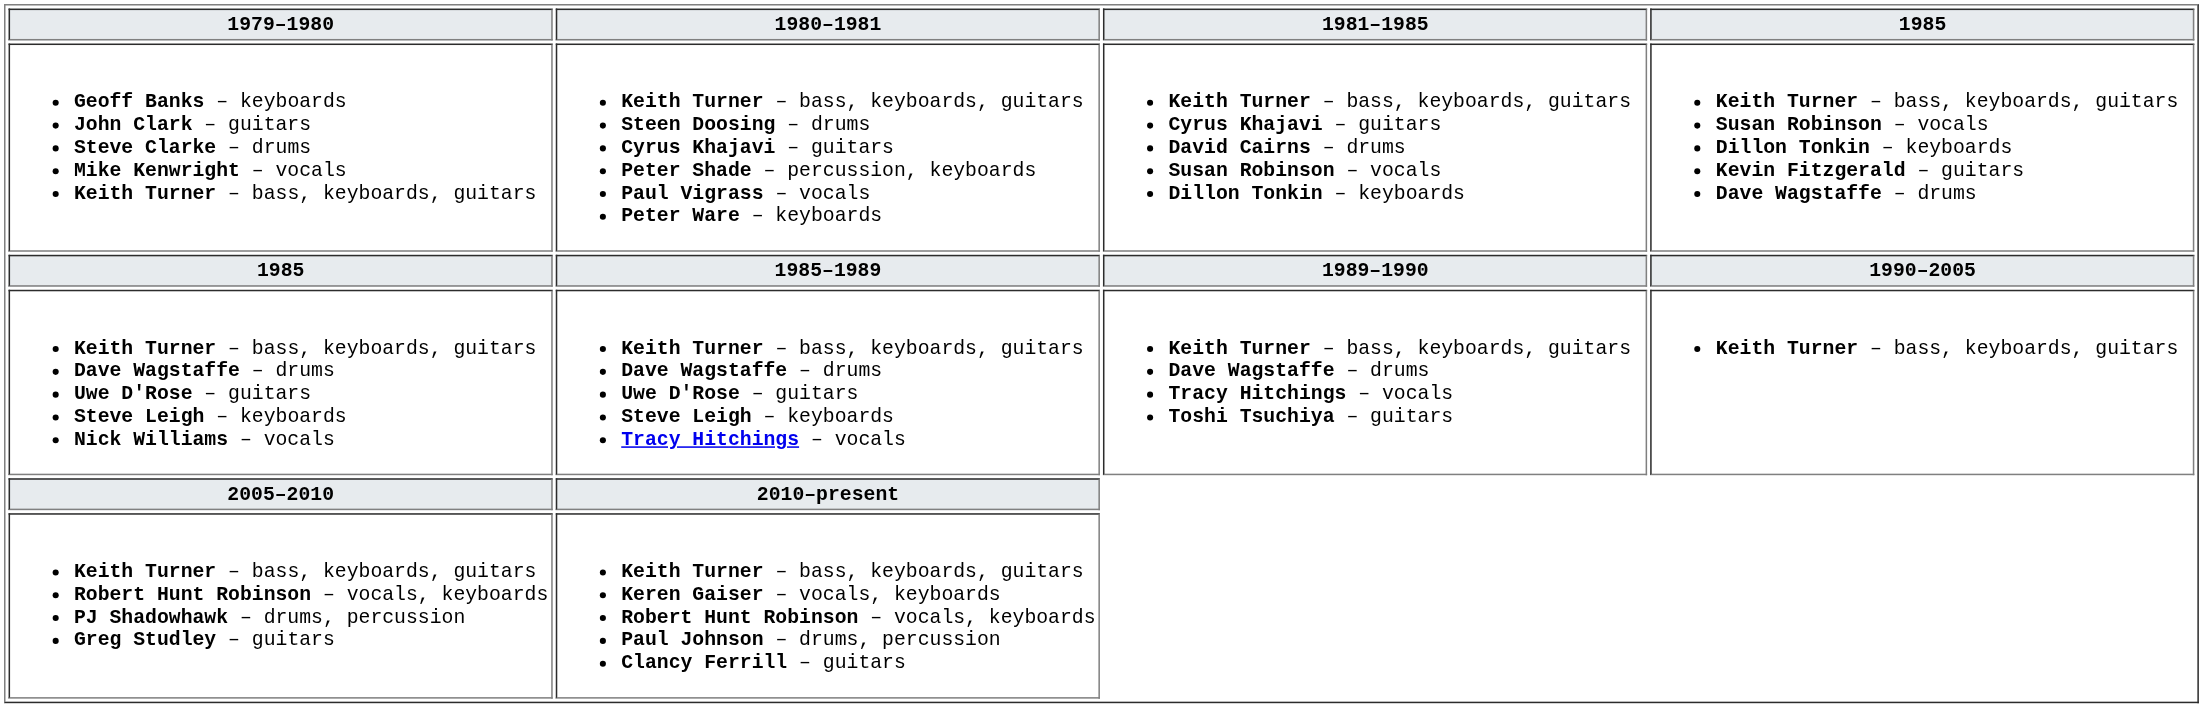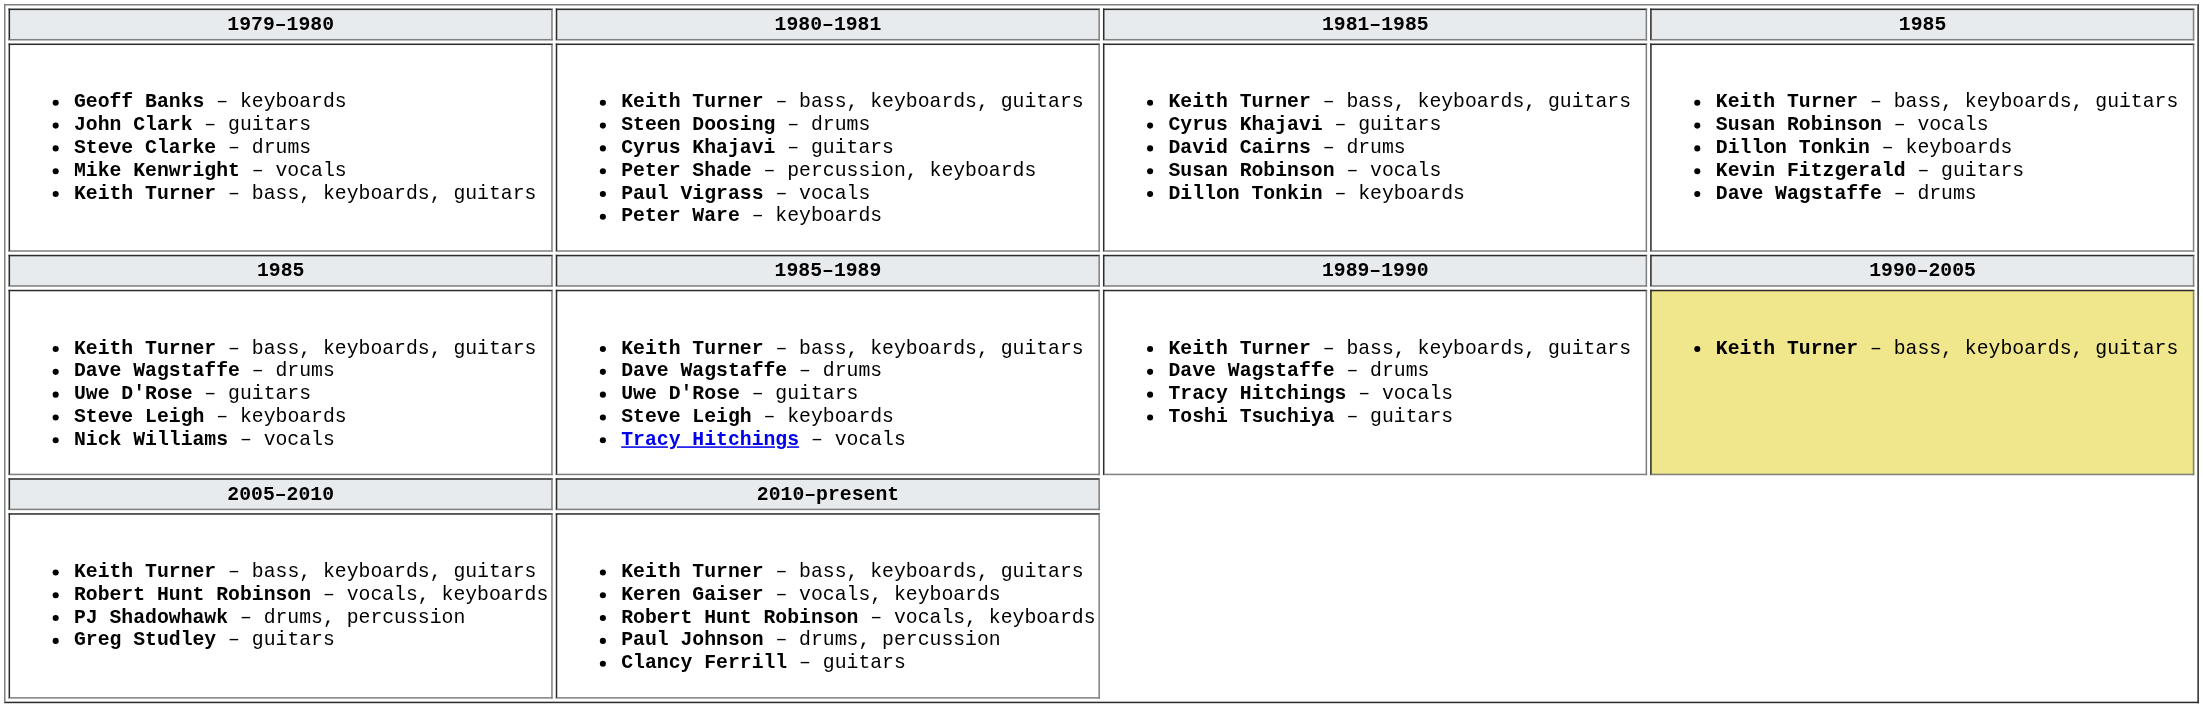(1923, 348) no background -> (1923, 348) khaki background
